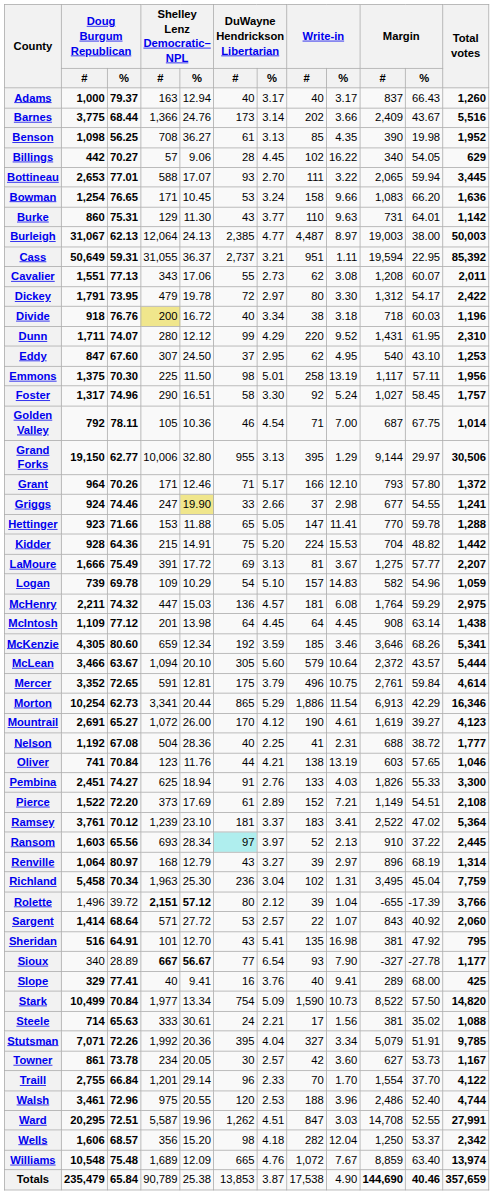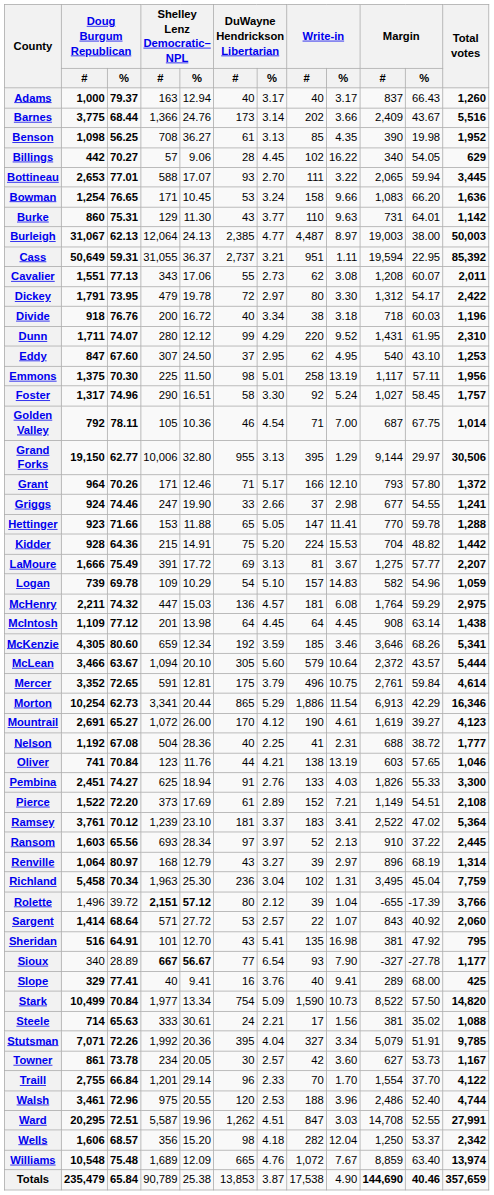(168, 316) khaki background -> (168, 316) no background
(197, 505) khaki background -> (197, 505) no background
(248, 842) paleturquoise background -> (248, 842) no background
